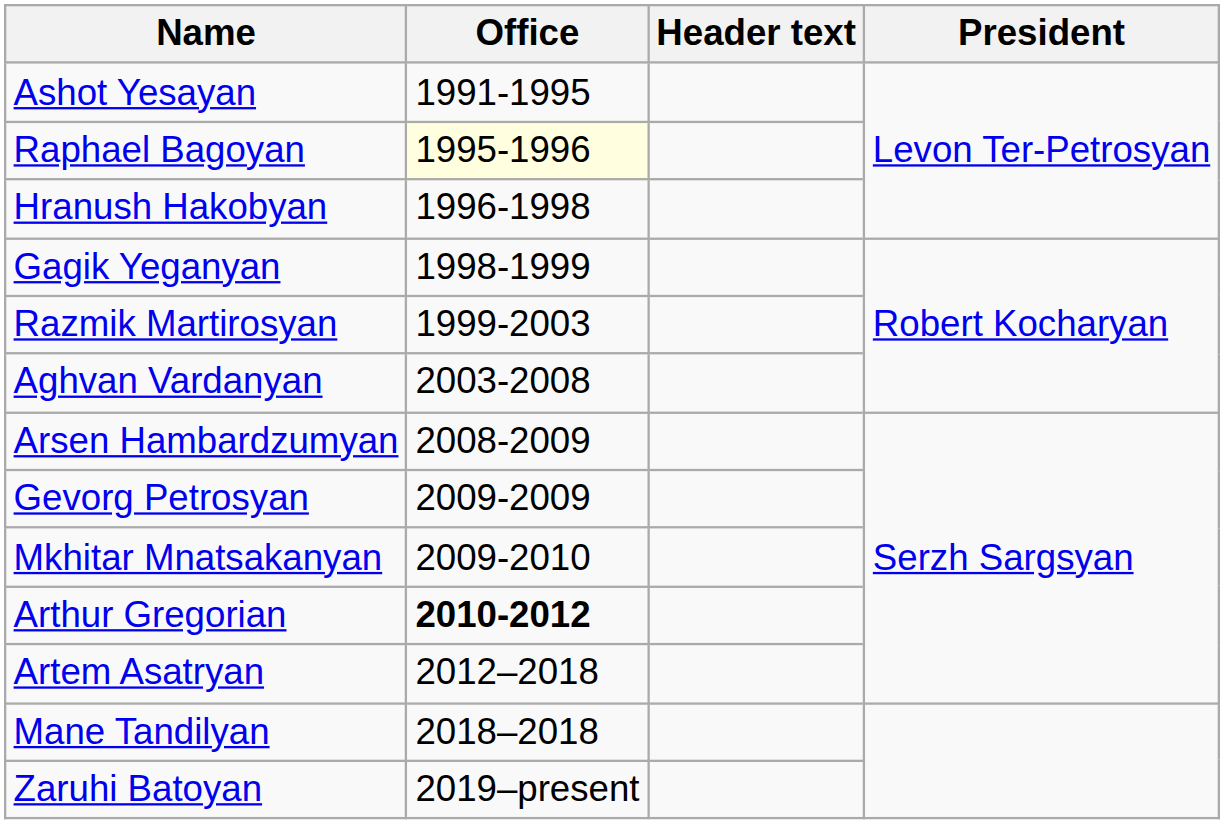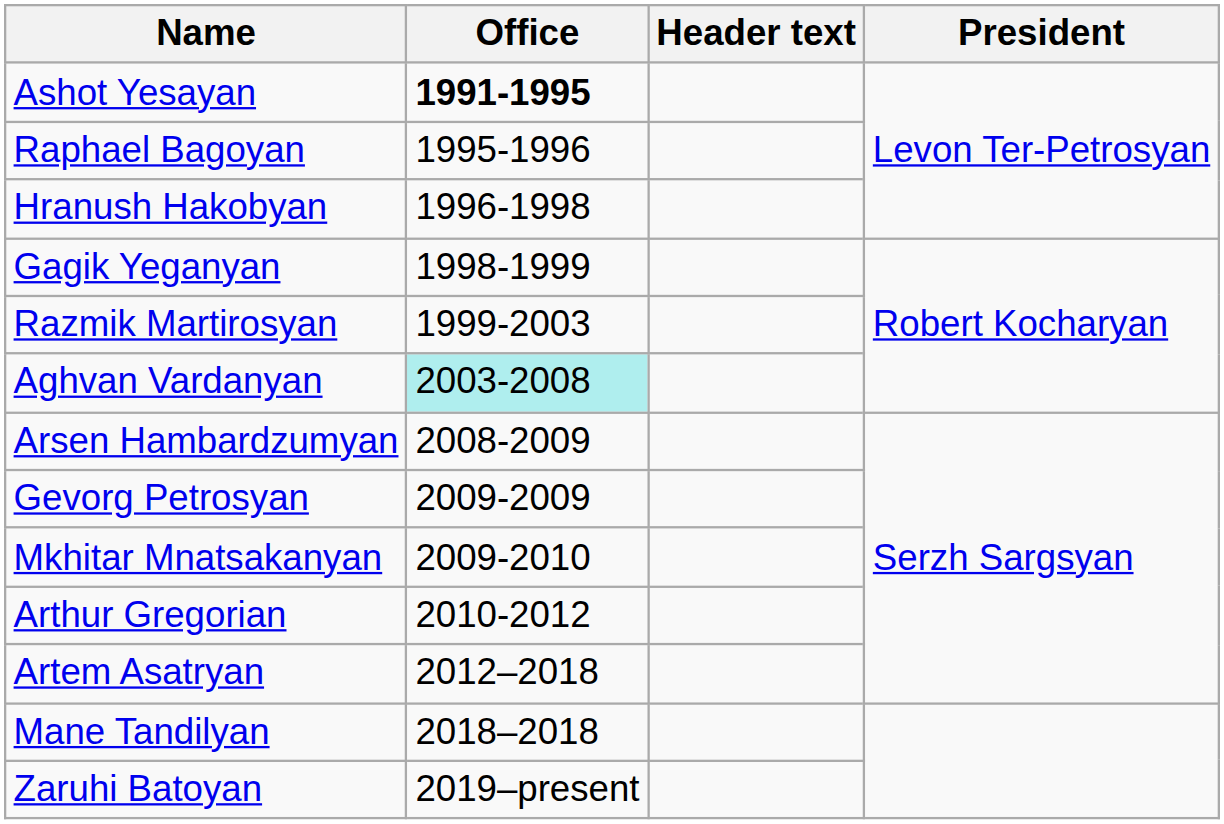(503, 91) normal -> (503, 91) bold
(503, 149) lightyellow background -> (503, 149) no background
(503, 382) no background -> (503, 382) paleturquoise background
(503, 614) bold -> (503, 614) normal
